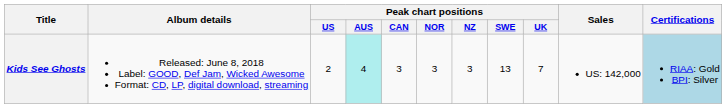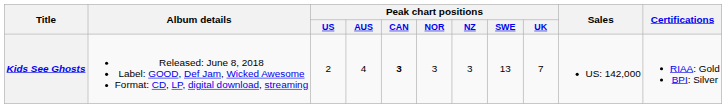(364, 68) paleturquoise background -> (364, 68) no background
(399, 68) normal -> (399, 68) bold
(682, 74) lightblue background -> (682, 74) no background
